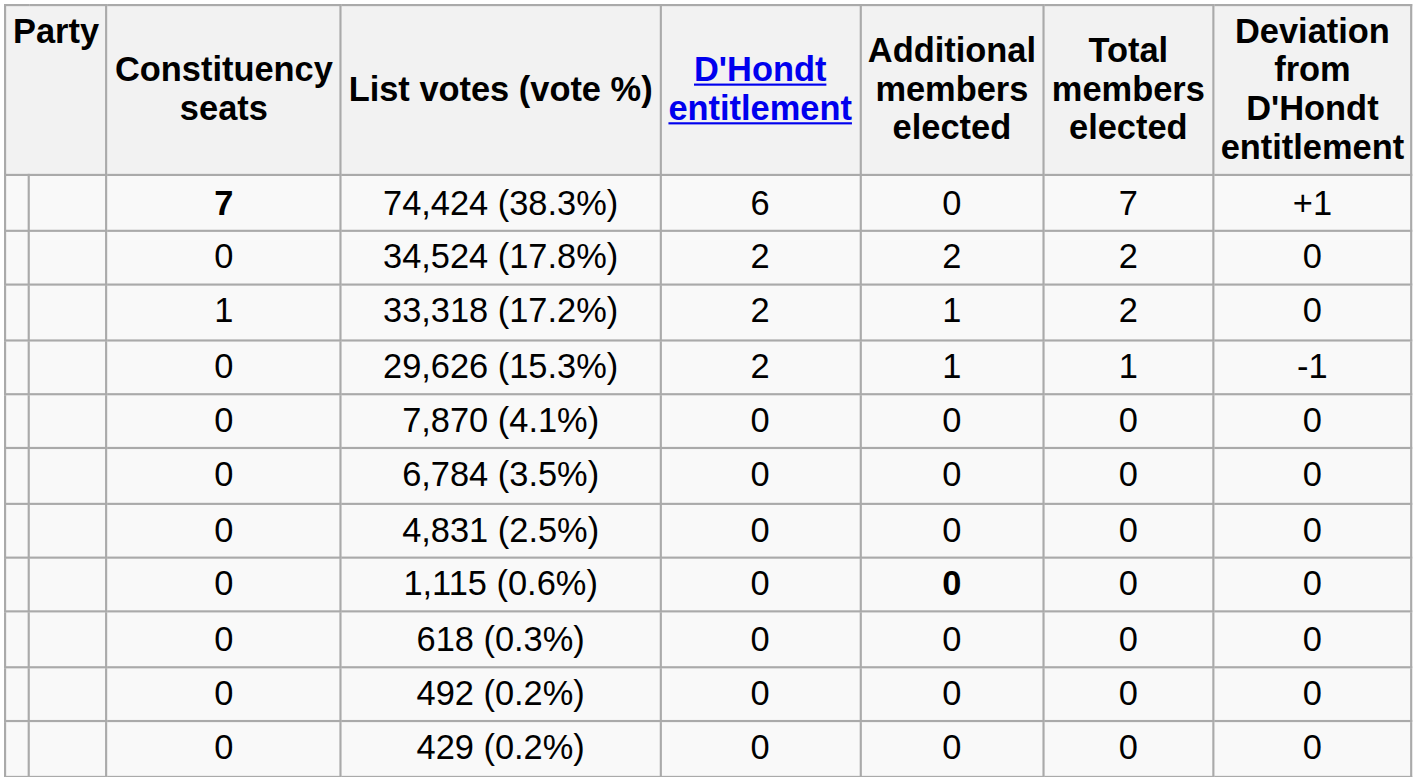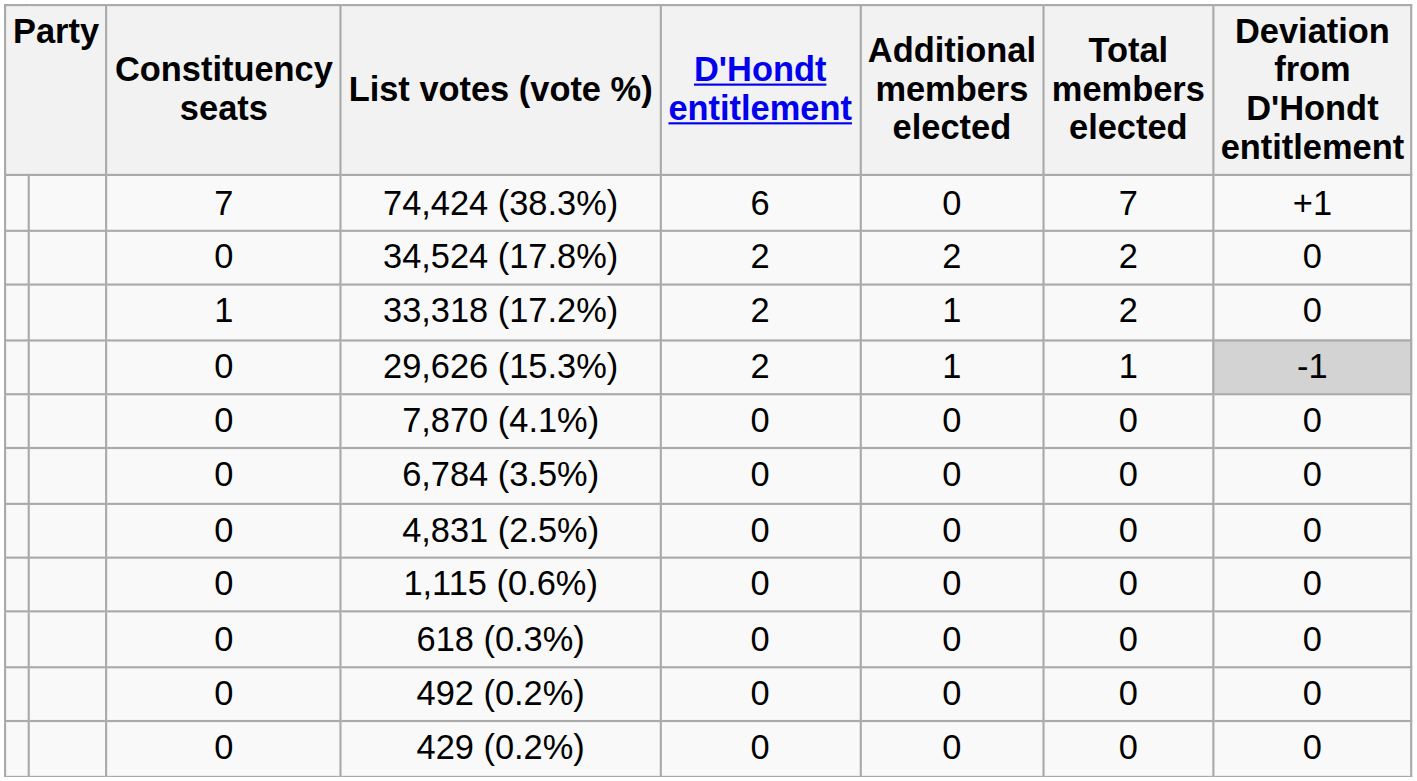(224, 202) bold -> (224, 202) normal
(1312, 366) no background -> (1312, 366) lightgrey background
(952, 584) bold -> (952, 584) normal
